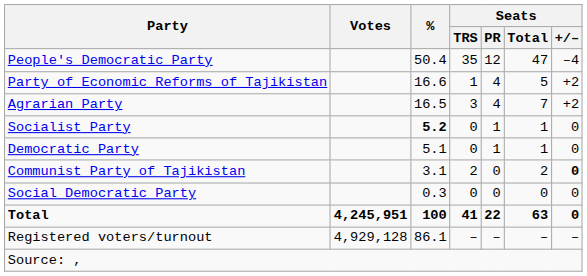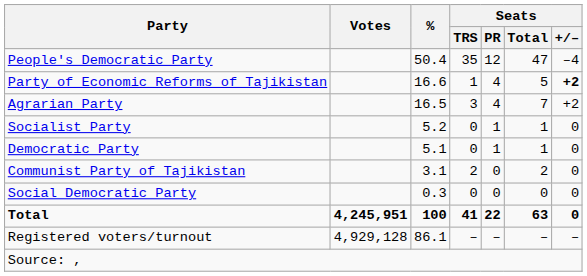(571, 82) normal -> (571, 82) bold
(434, 127) bold -> (434, 127) normal
(575, 171) bold -> (575, 171) normal
